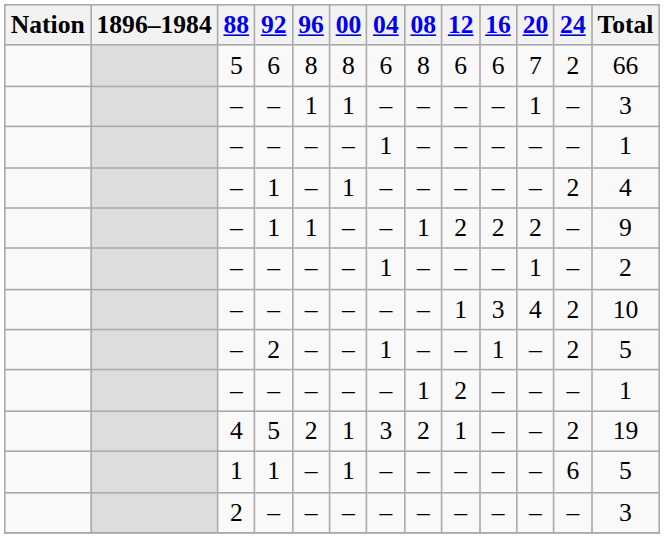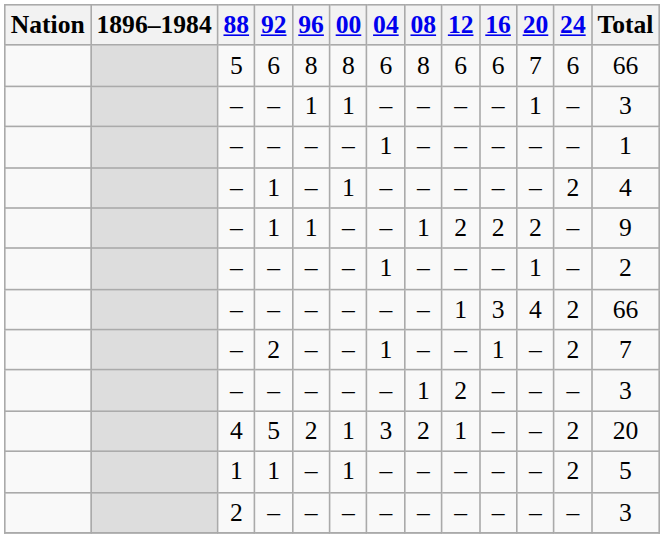(573, 65) 2 -> (573, 65) 6
(625, 308) 10 -> (625, 308) 66
(625, 349) 5 -> (625, 349) 7
(625, 390) 1 -> (625, 390) 3
(625, 430) 19 -> (625, 430) 20
(573, 471) 6 -> (573, 471) 2
